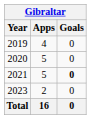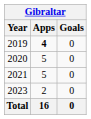(44, 43) normal -> (44, 43) bold
(72, 75) bold -> (72, 75) normal
